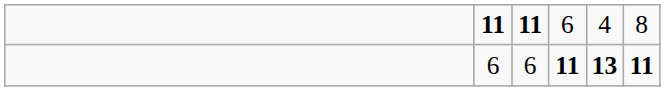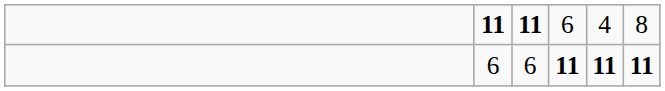(605, 65) 13 -> (605, 65) 11
